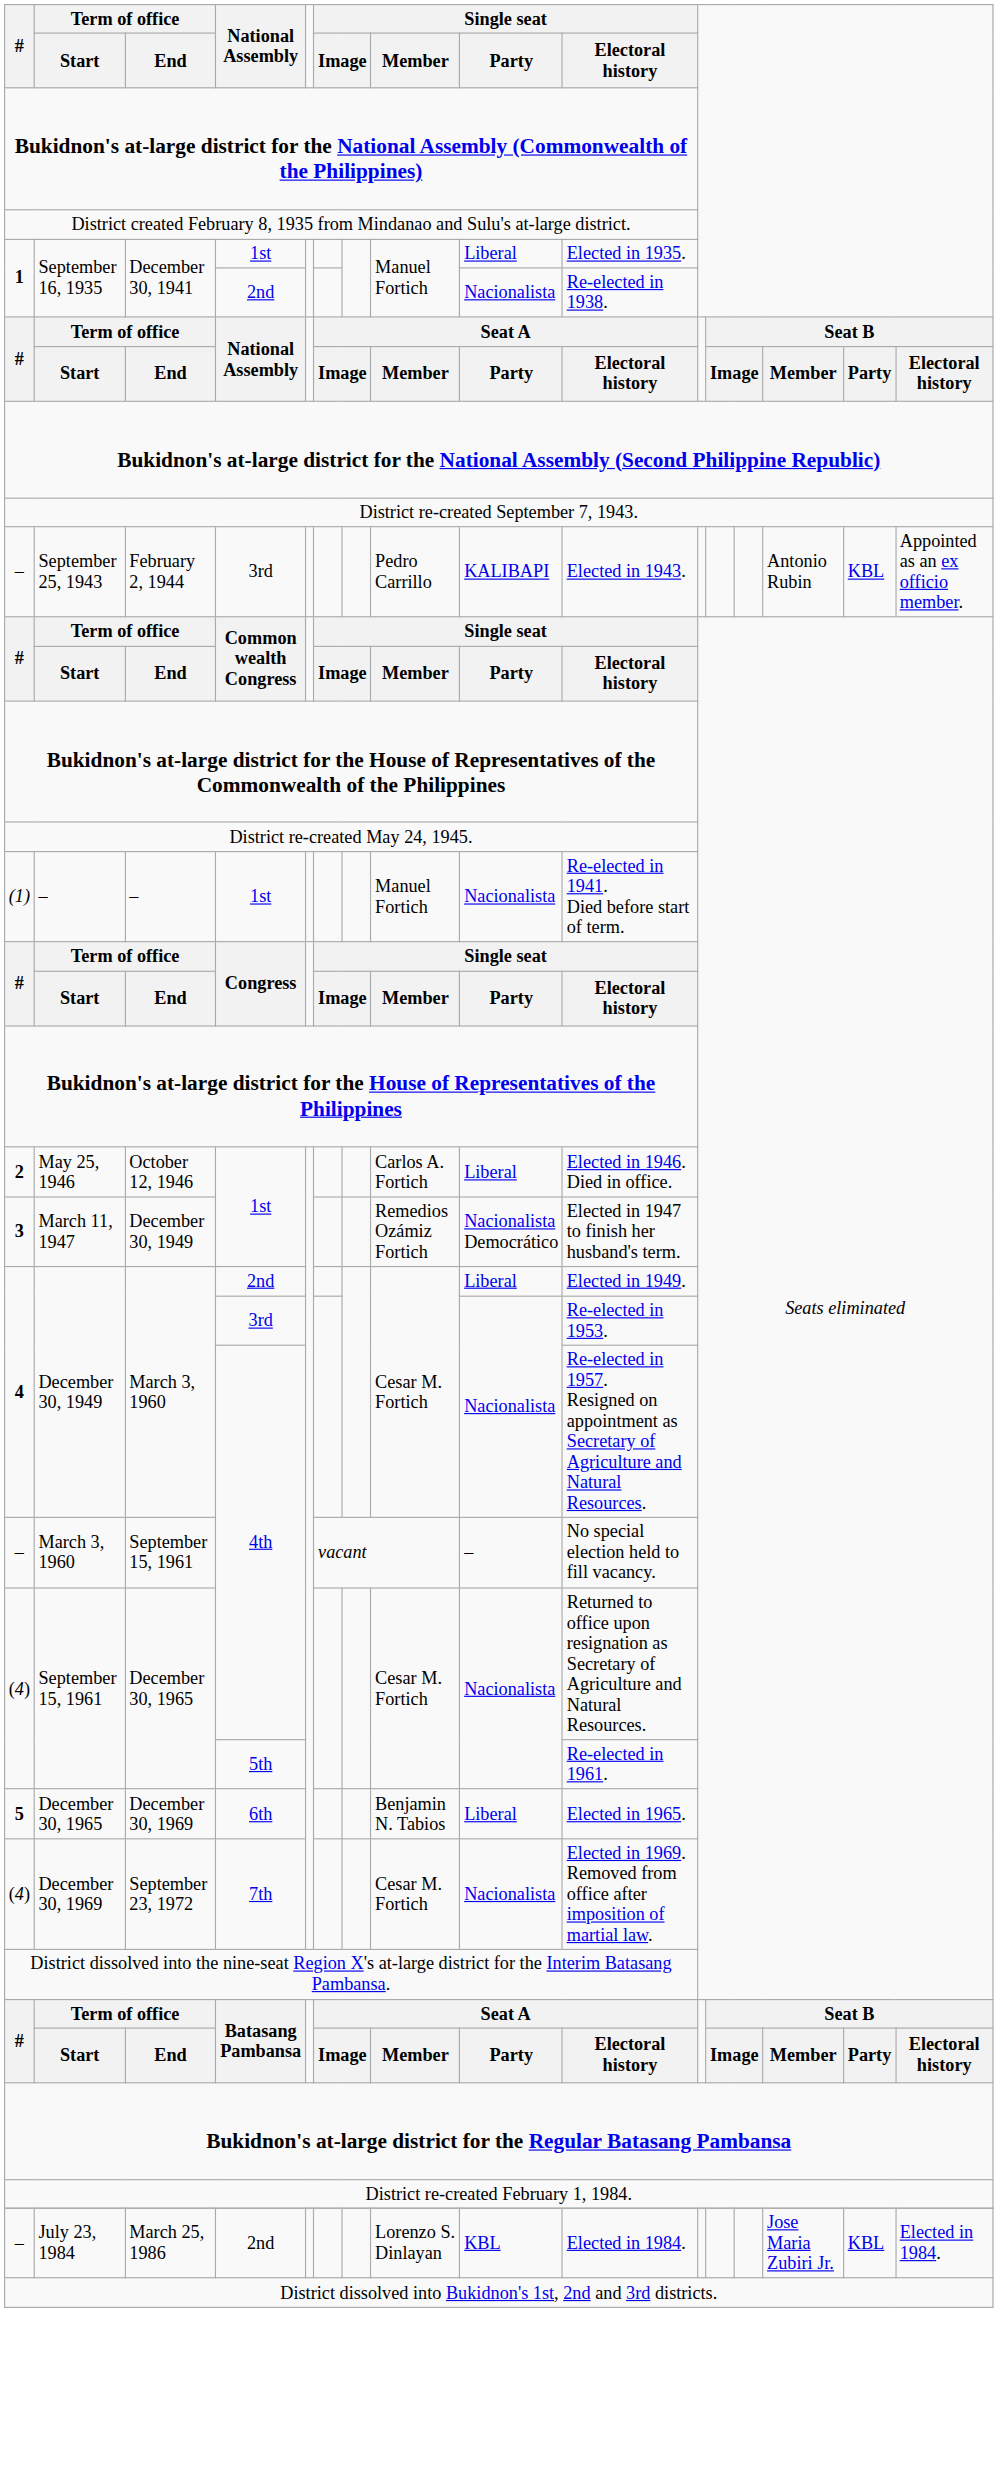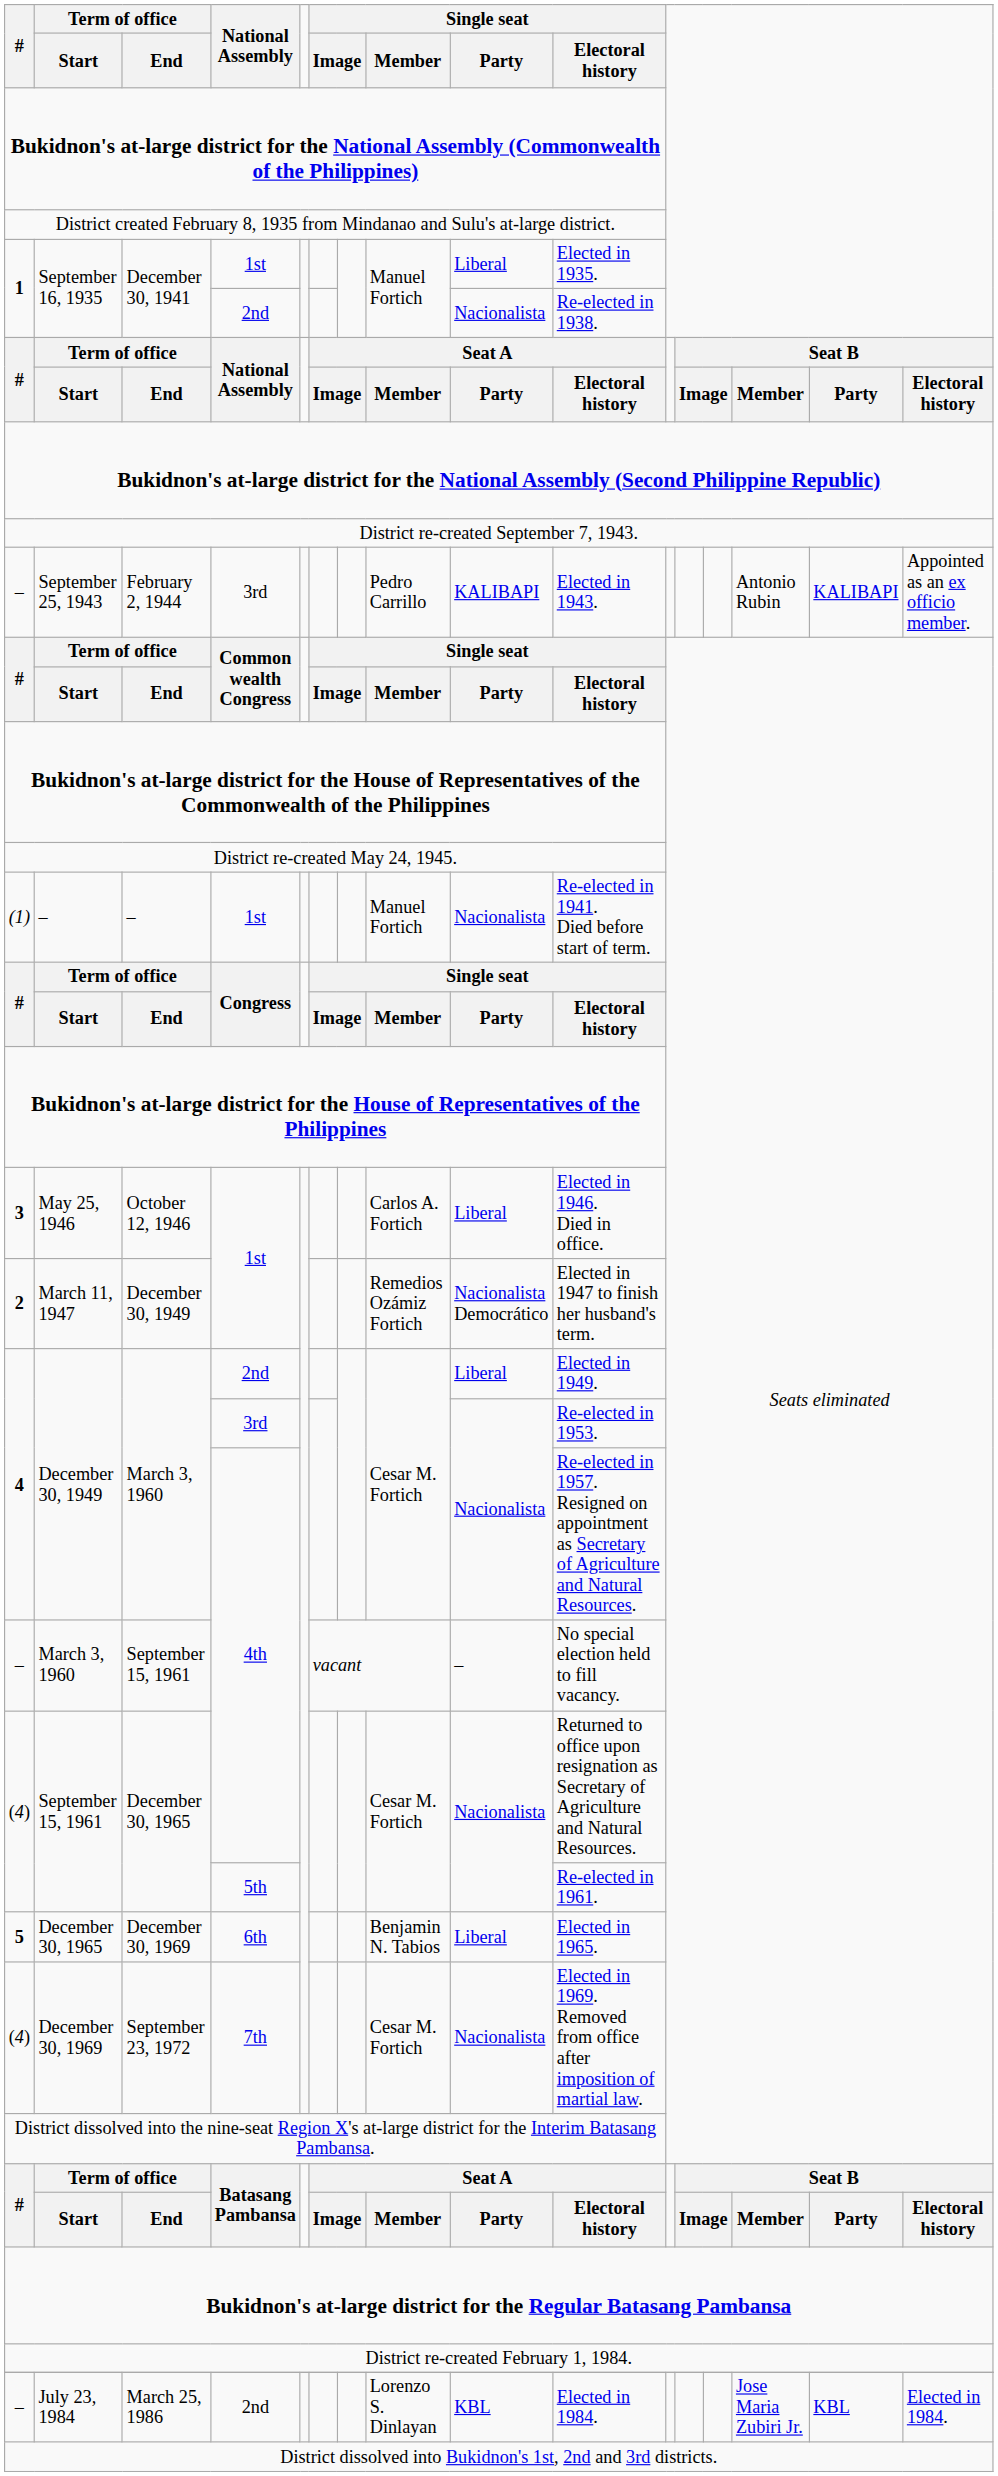(866, 571) KBL -> (856, 592) KALIBAPI
(19, 1171) 2 -> (19, 1212) 3
(19, 1231) 3 -> (19, 1303) 2
